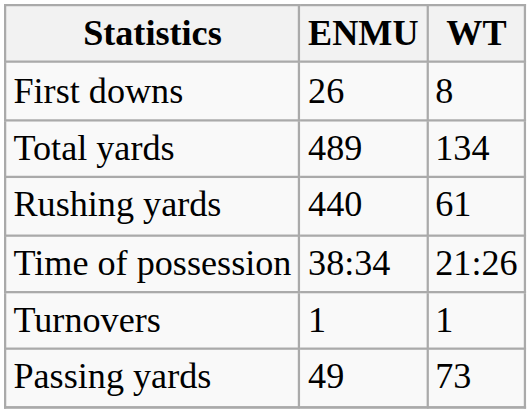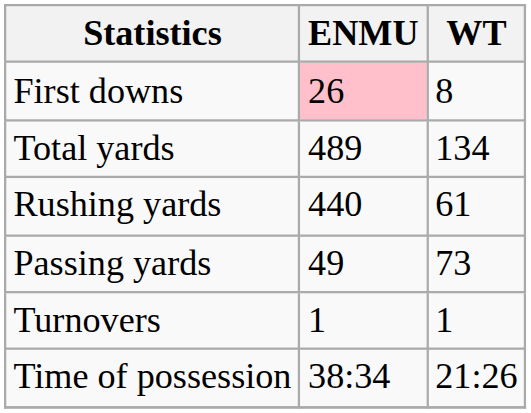(326, 90) no background -> (326, 90) pink background
rows swapped: (112, 377) <-> (152, 262)
